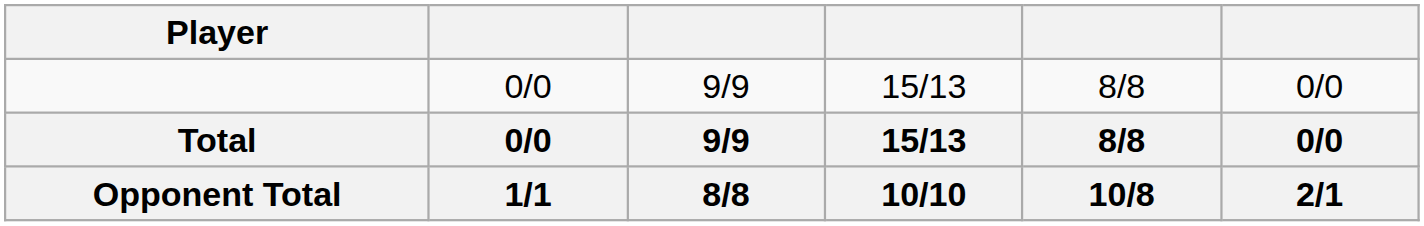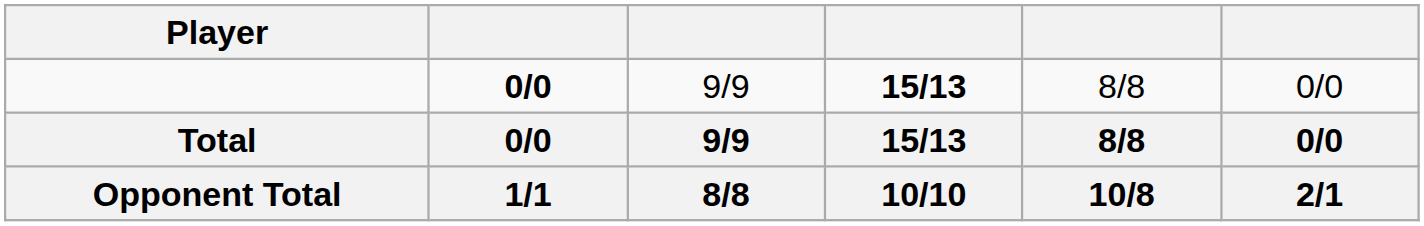(528, 86) normal -> (528, 86) bold
(924, 86) normal -> (924, 86) bold
